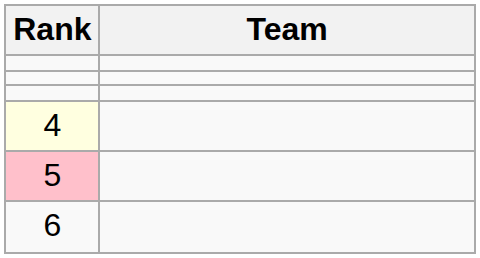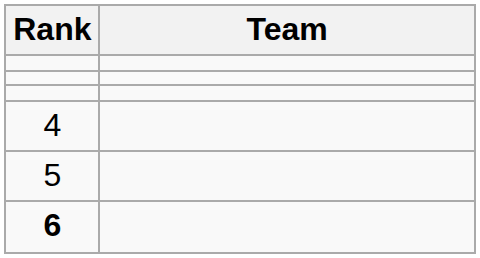(52, 124) lightyellow background -> (52, 124) no background
(52, 175) pink background -> (52, 175) no background
(52, 226) normal -> (52, 226) bold
